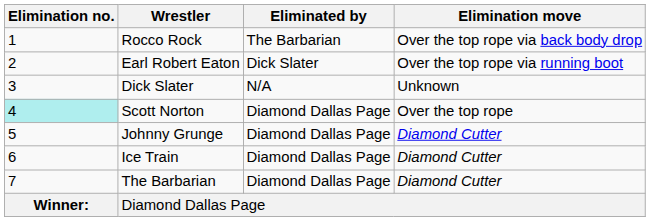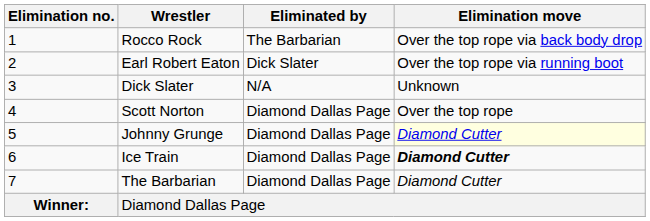(12, 110) paleturquoise background -> (12, 110) no background
(449, 134) no background -> (449, 134) lightyellow background
(449, 157) normal -> (453, 157) bold
